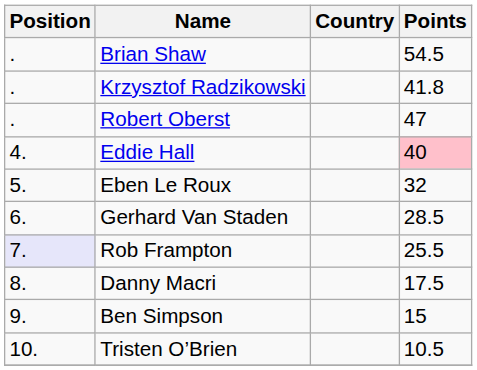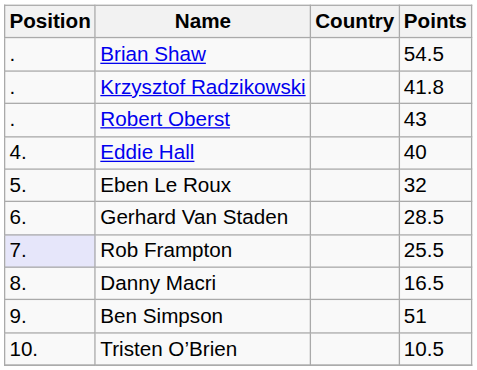(415, 119) 47 -> (415, 119) 43
(415, 152) pink background -> (415, 152) no background
(424, 283) 17.5 -> (424, 283) 16.5
(415, 316) 15 -> (415, 316) 51
